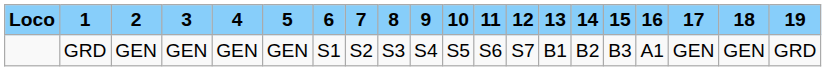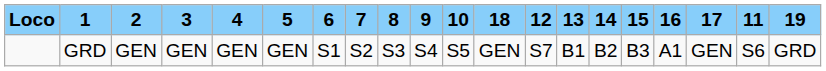columns swapped: (491, 19) <-> (744, 19)
